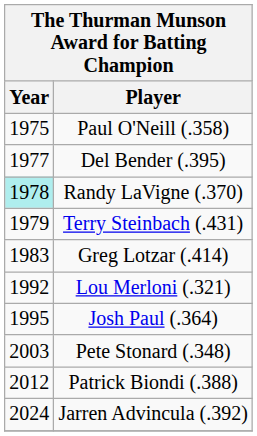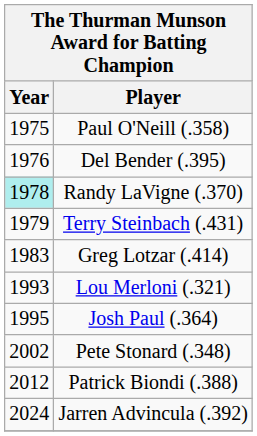(29, 160) 1977 -> (29, 160) 1976
(29, 287) 1992 -> (29, 287) 1993
(29, 350) 2003 -> (29, 350) 2002
